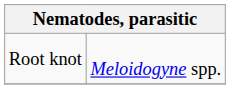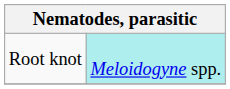(156, 68) no background -> (156, 68) paleturquoise background
